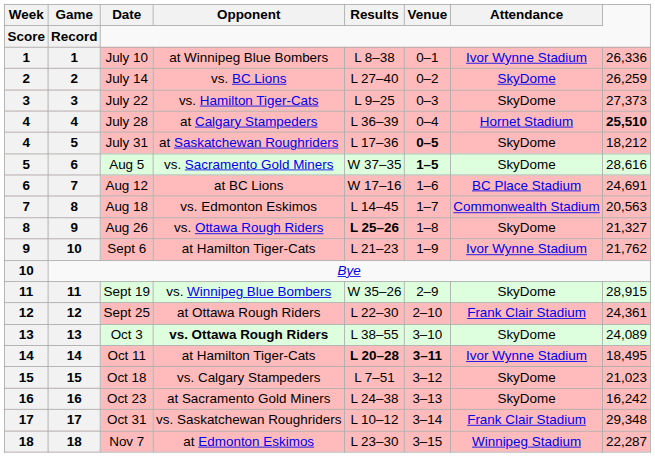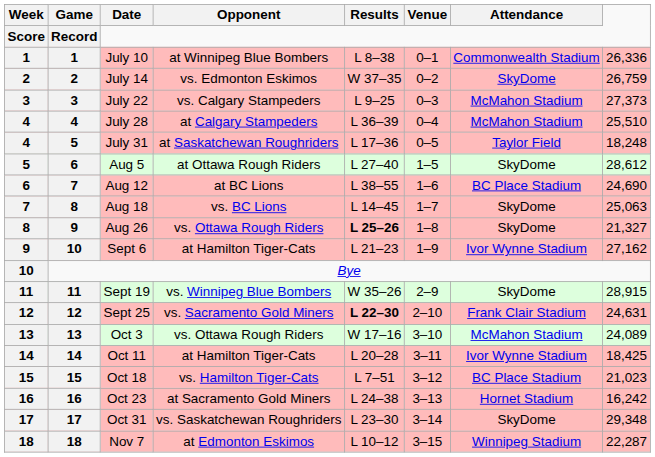(527, 57) Ivor Wynne Stadium -> (527, 57) Commonwealth Stadium
(249, 79) vs. BC Lions -> (249, 79) vs. Edmonton Eskimos
(374, 79) L 27–40 -> (374, 79) W 37–35
(627, 79) 26,259 -> (627, 79) 26,759
(249, 100) vs. Hamilton Tiger-Cats -> (249, 100) vs. Calgary Stampeders
(527, 100) SkyDome -> (527, 100) McMahon Stadium
(527, 121) Hornet Stadium -> (527, 121) McMahon Stadium
(627, 121) bold -> (627, 121) normal
(427, 143) bold -> (427, 143) normal
(527, 143) SkyDome -> (527, 143) Taylor Field
(627, 143) 18,212 -> (627, 143) 18,248
(249, 164) vs. Sacramento Gold Miners -> (249, 164) at Ottawa Rough Riders
(374, 164) W 37–35 -> (374, 164) L 27–40
(427, 164) bold -> (427, 164) normal
(627, 164) 28,616 -> (627, 164) 28,612
(374, 185) W 17–16 -> (374, 185) L 38–55
(627, 185) 24,691 -> (627, 185) 24,690
(249, 206) vs. Edmonton Eskimos -> (249, 206) vs. BC Lions
(527, 206) Commonwealth Stadium -> (527, 206) SkyDome
(627, 206) 20,563 -> (627, 206) 25,063
(627, 249) 21,762 -> (627, 249) 27,162
(249, 313) at Ottawa Rough Riders -> (249, 313) vs. Sacramento Gold Miners
(374, 313) normal -> (374, 313) bold
(627, 313) 24,361 -> (627, 313) 24,631
(249, 334) bold -> (249, 334) normal
(374, 334) L 38–55 -> (374, 334) W 17–16
(527, 334) SkyDome -> (527, 334) McMahon Stadium
(374, 356) bold -> (374, 356) normal
(427, 356) bold -> (427, 356) normal
(627, 356) 18,495 -> (627, 356) 18,425
(249, 377) vs. Calgary Stampeders -> (249, 377) vs. Hamilton Tiger-Cats
(527, 377) SkyDome -> (527, 377) BC Place Stadium
(527, 398) SkyDome -> (527, 398) Hornet Stadium
(374, 420) L 10–12 -> (374, 420) L 23–30
(527, 420) Frank Clair Stadium -> (527, 420) SkyDome
(374, 441) L 23–30 -> (374, 441) L 10–12
